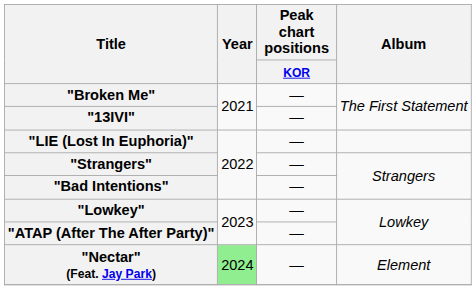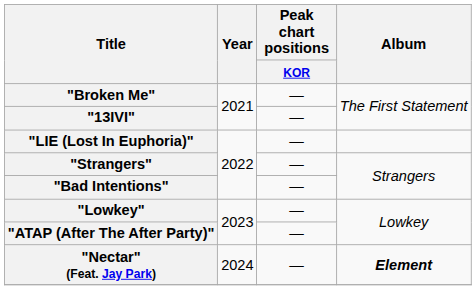(237, 264) lightgreen background -> (237, 264) no background
(404, 264) normal -> (404, 264) bold
